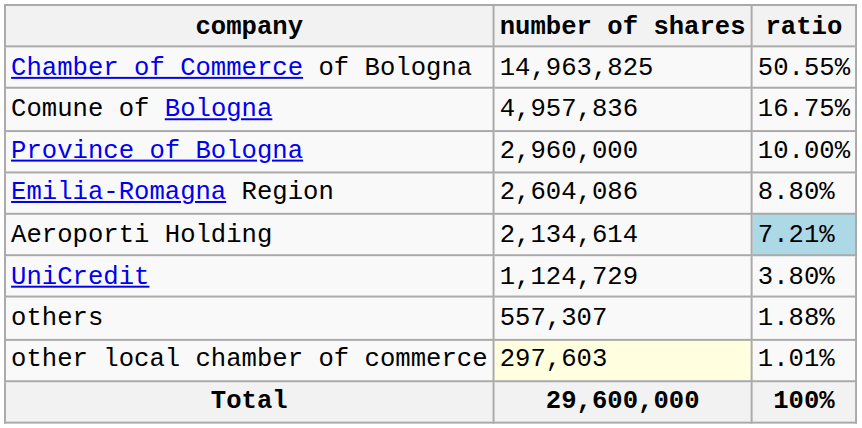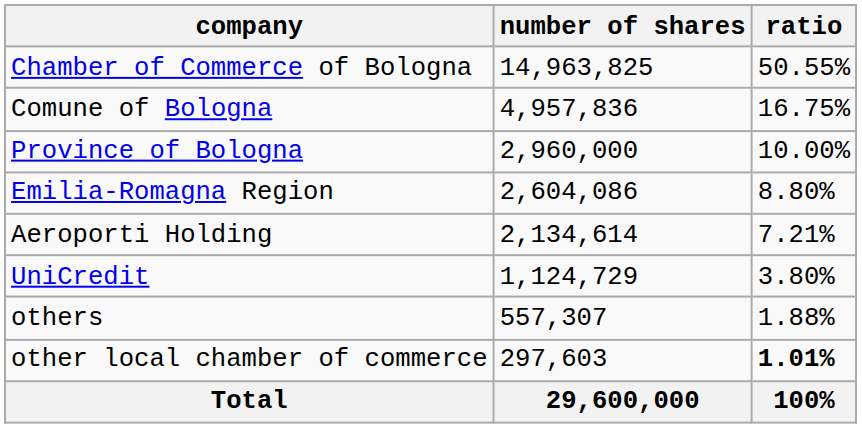(796, 235) lightblue background -> (796, 235) no background
(553, 360) lightyellow background -> (553, 360) no background
(796, 360) normal -> (796, 360) bold
